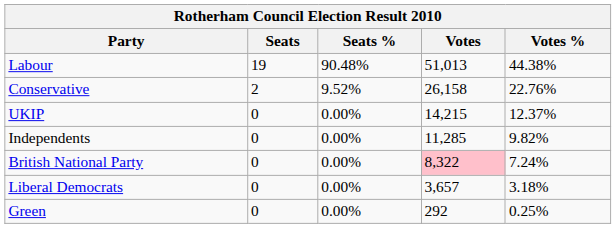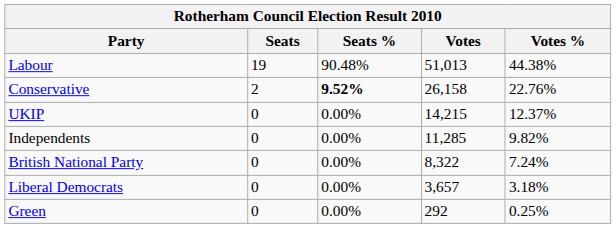(341, 89) normal -> (342, 89) bold
(442, 162) pink background -> (442, 162) no background
